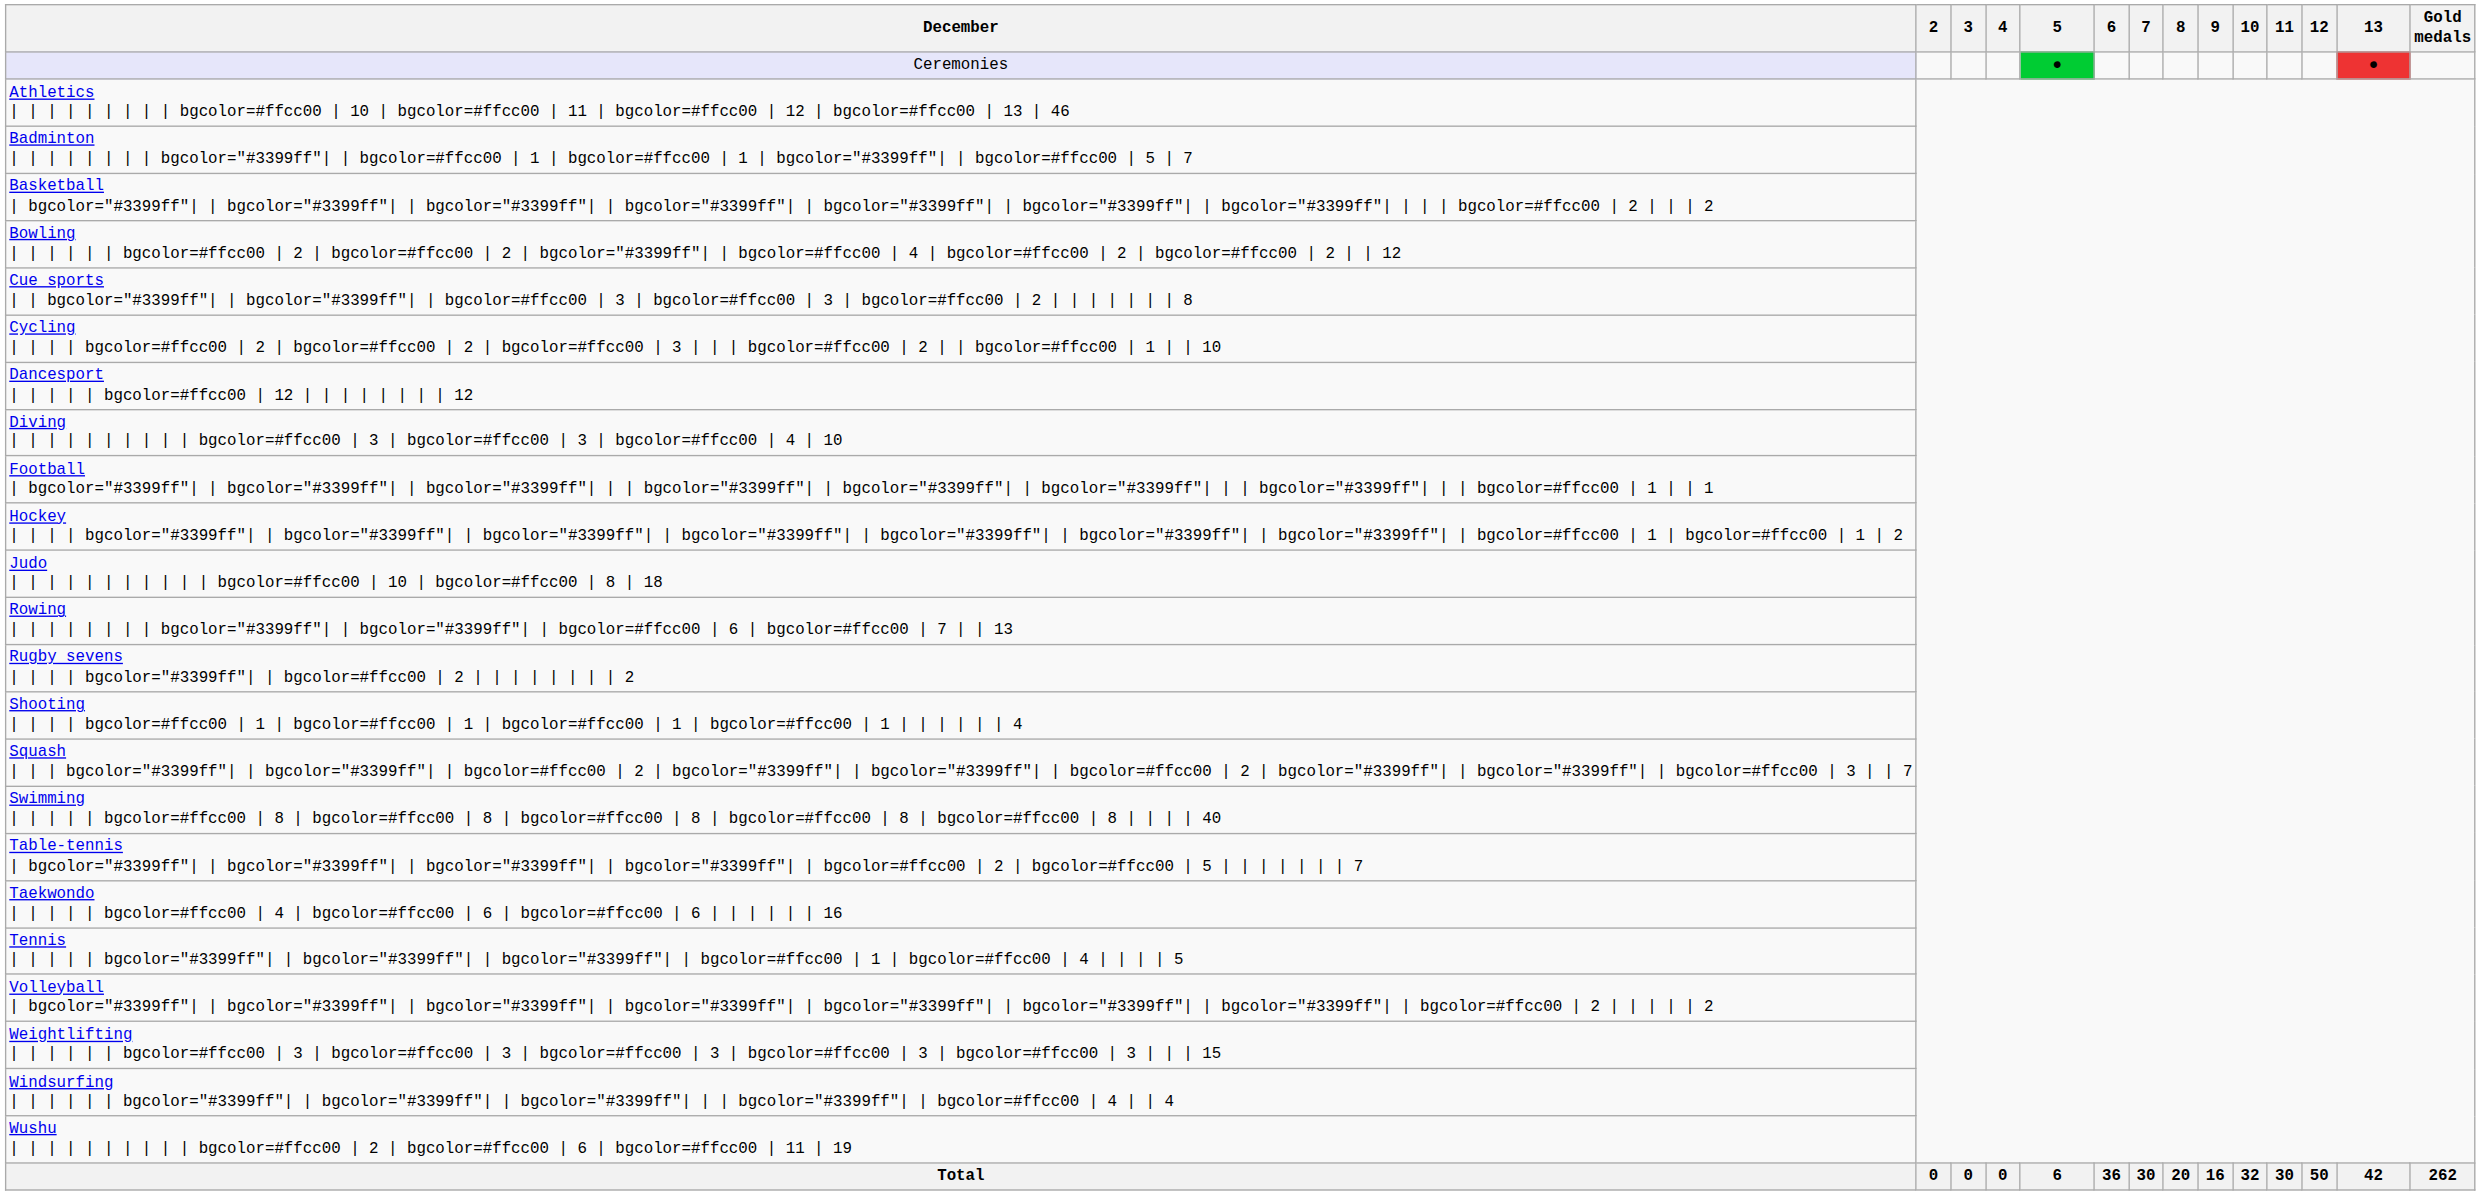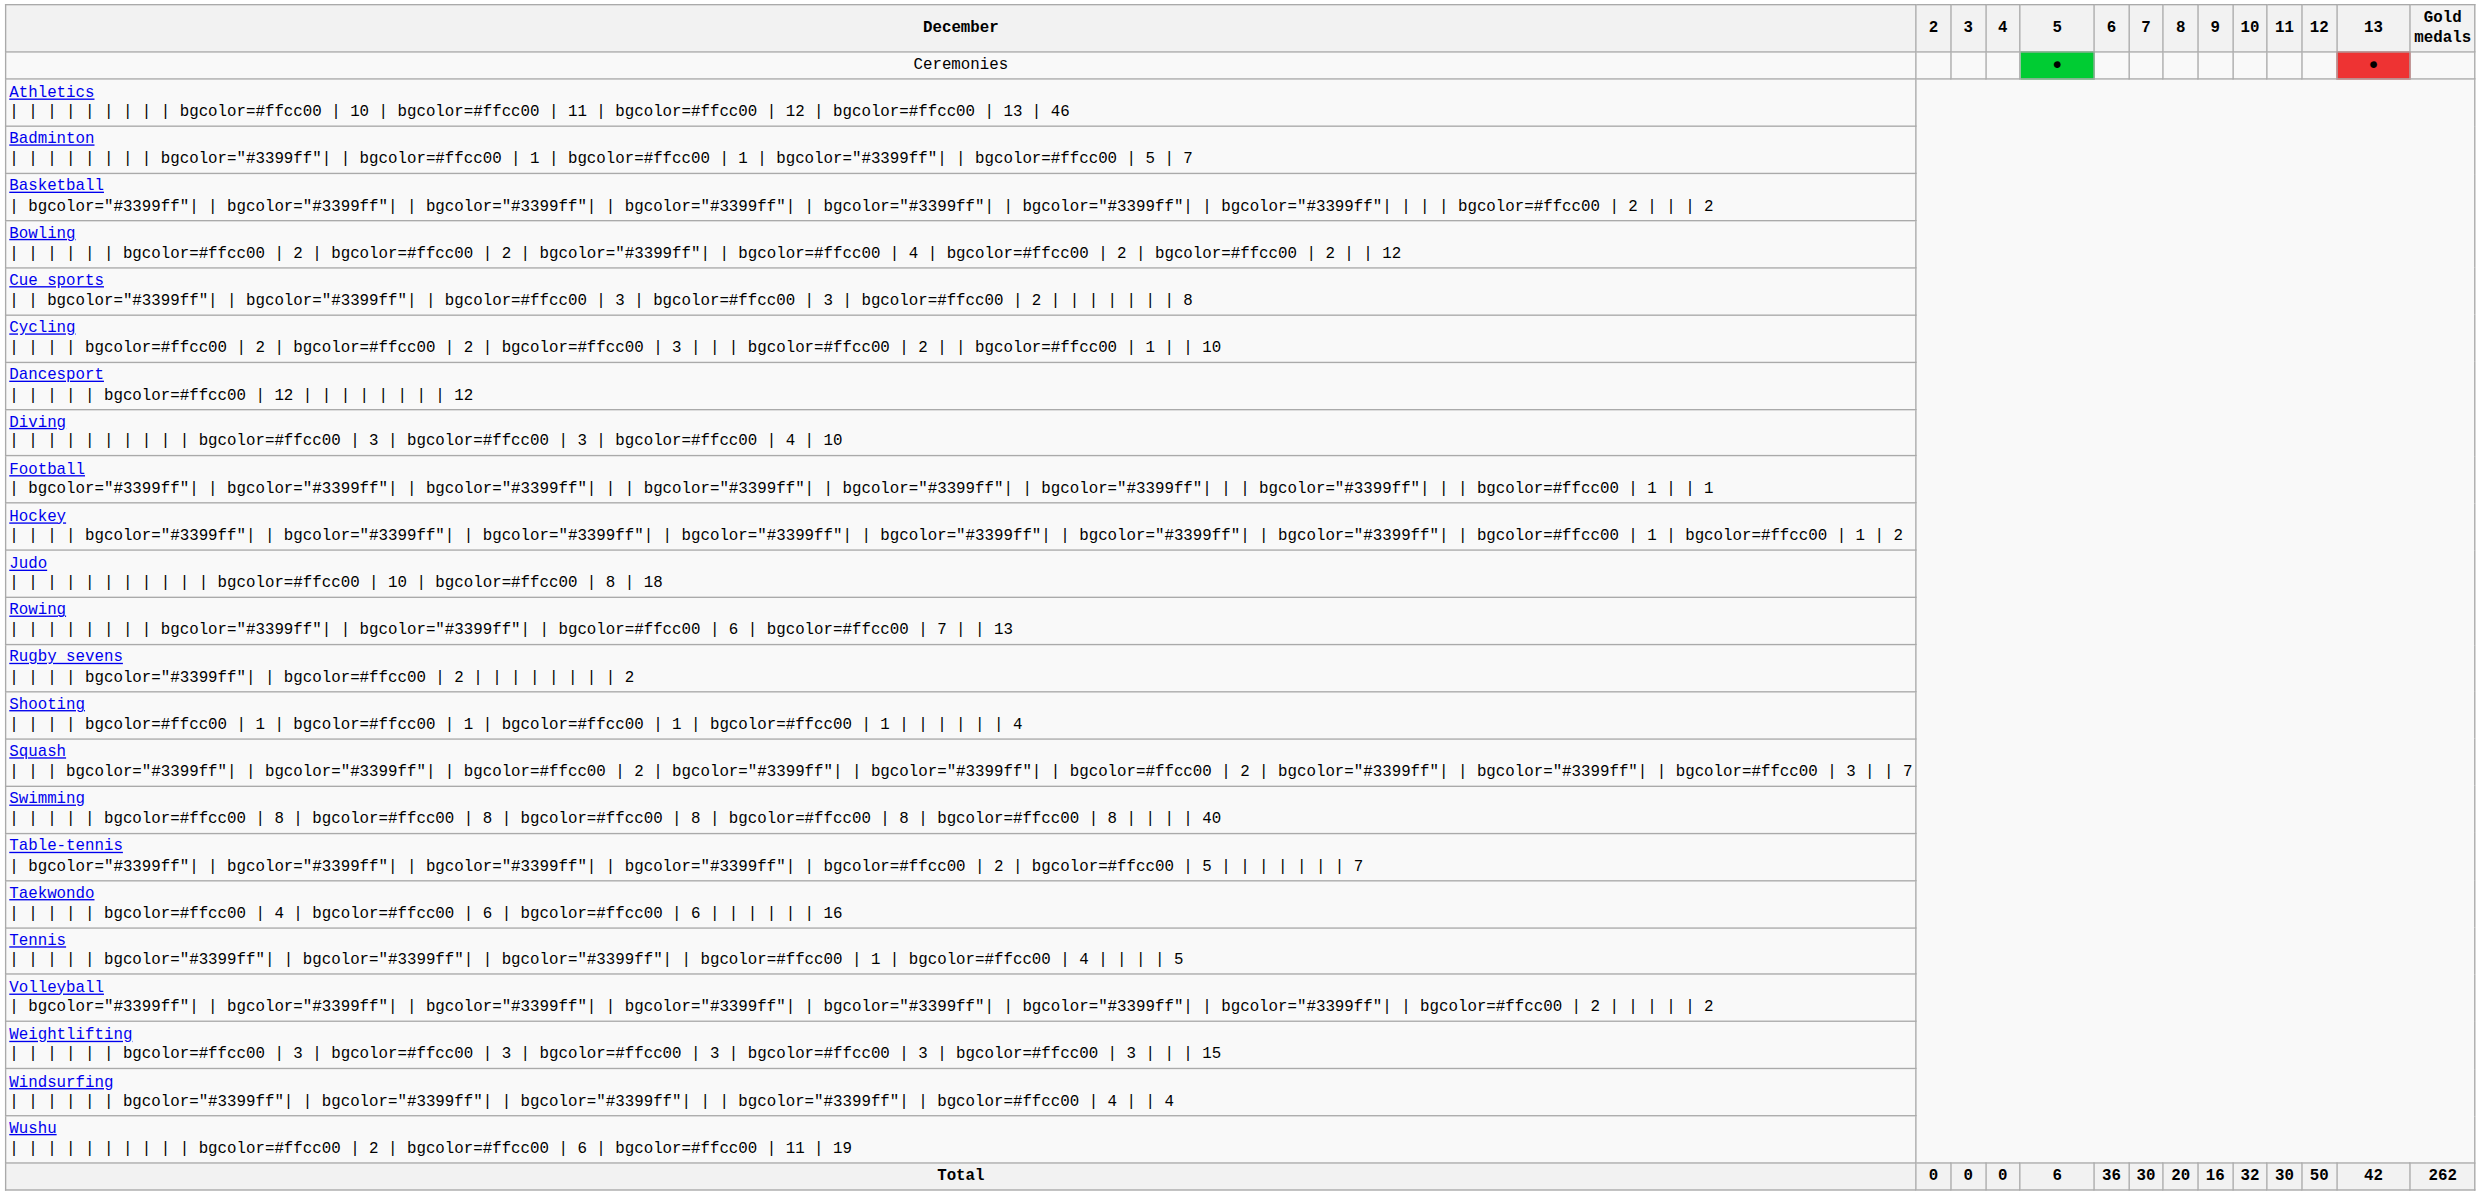(961, 65) lavender background -> (961, 65) no background
